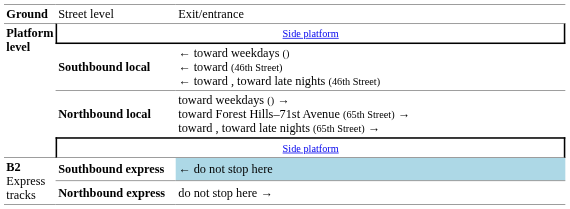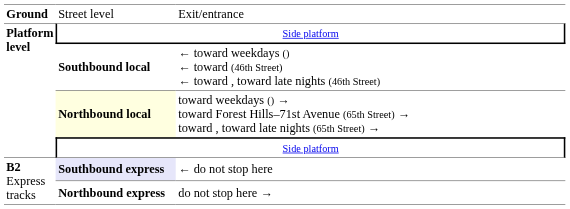(105, 114) no background -> (105, 114) lightyellow background
(111, 169) no background -> (111, 169) lavender background
(225, 169) lightblue background -> (225, 169) no background
